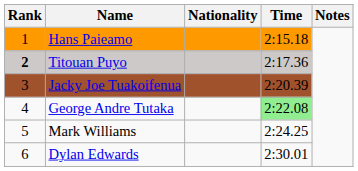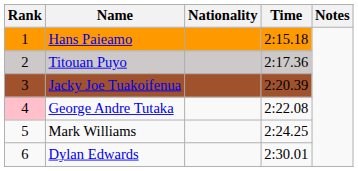(25, 62) bold -> (25, 62) normal
(25, 108) no background -> (25, 108) pink background
(286, 108) lightgreen background -> (286, 108) no background
